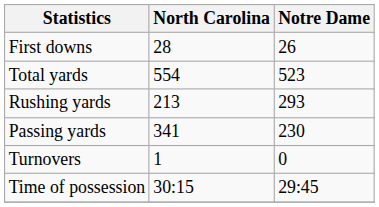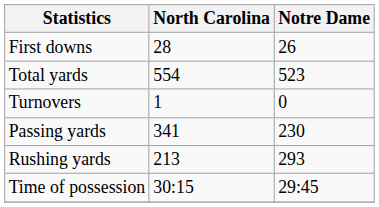rows swapped: (60, 103) <-> (45, 159)
